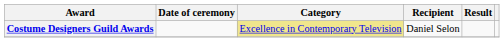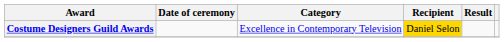(321, 28) khaki background -> (321, 28) no background
(433, 28) no background -> (433, 28) gold background
